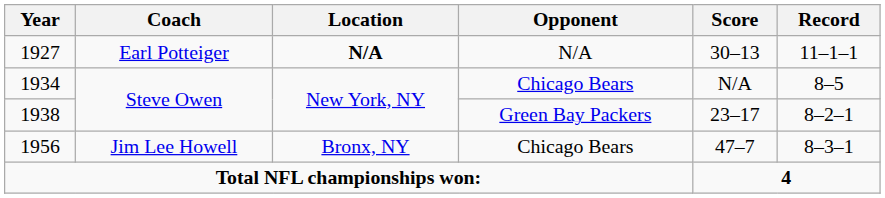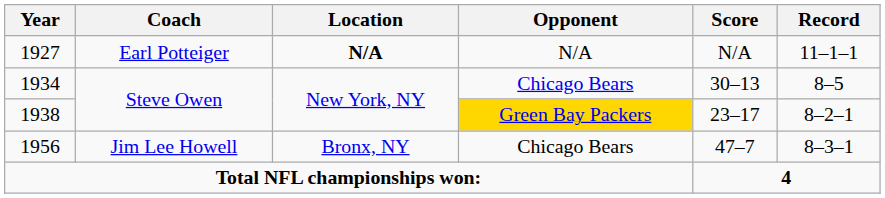(735, 51) 30–13 -> (735, 51) N/A
(735, 83) N/A -> (735, 83) 30–13
(575, 114) no background -> (575, 114) gold background
